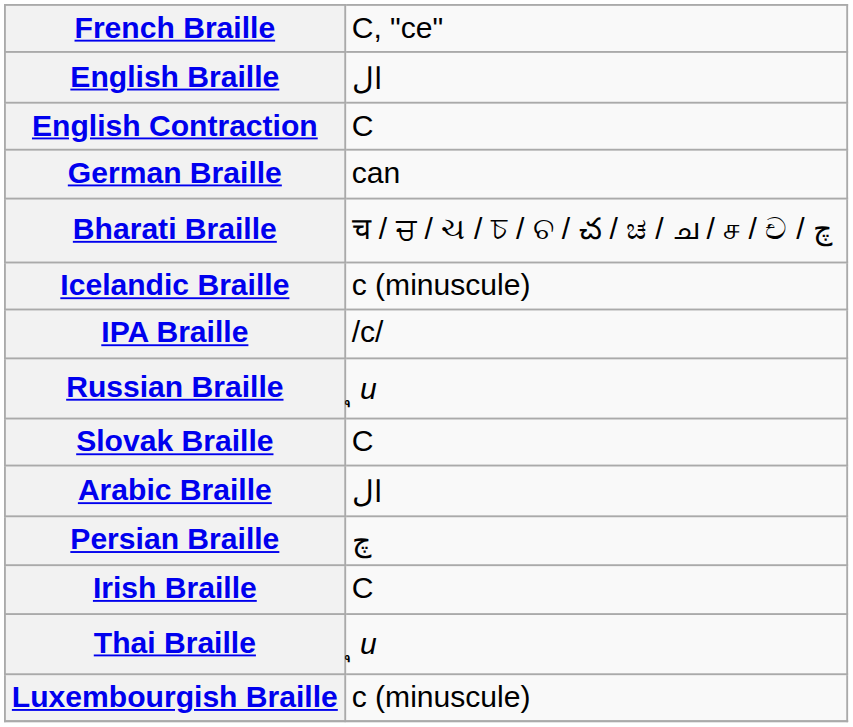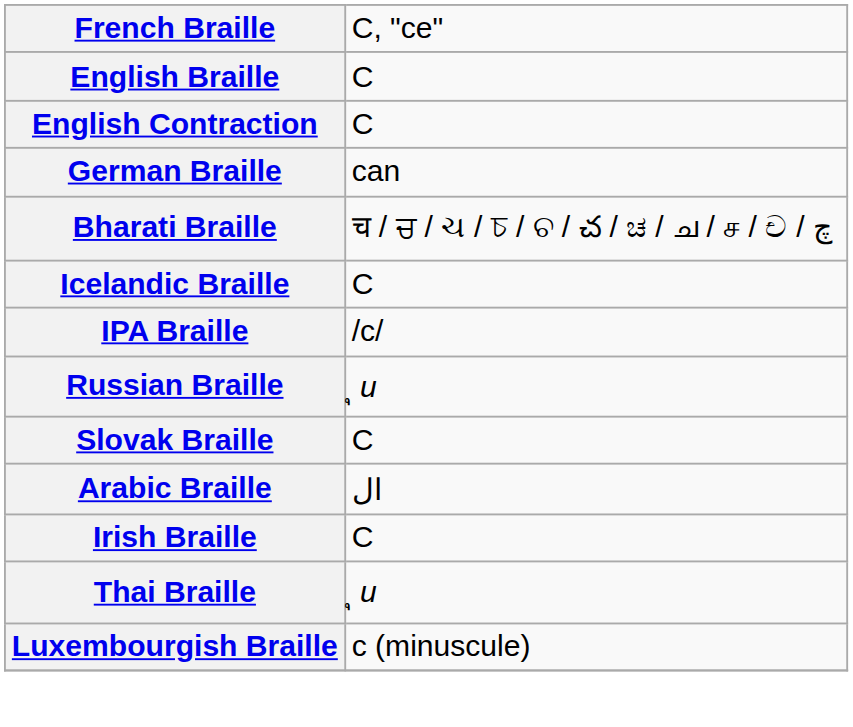(367, 77) ال -> (363, 76) C
(441, 285) c (minuscule) -> (363, 283) C
- row: (175, 540)
